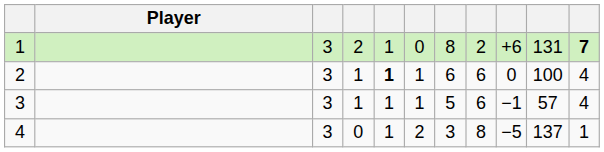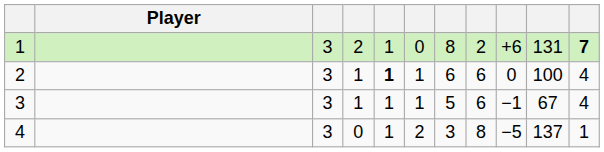(548, 103) 57 -> (548, 103) 67
